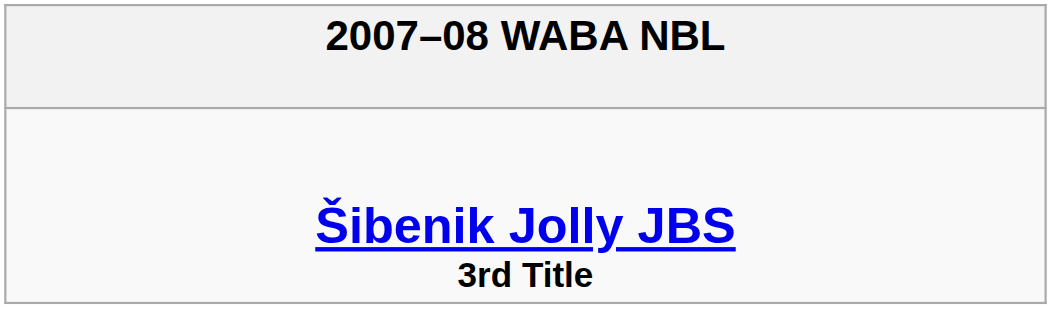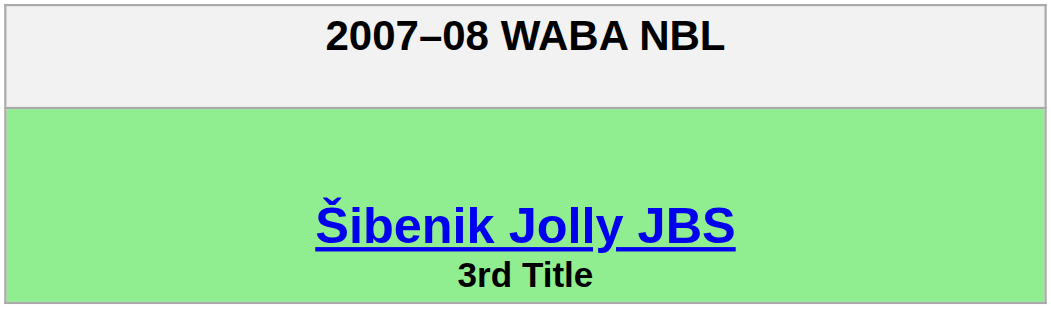(525, 244) no background -> (525, 244) lightgreen background
